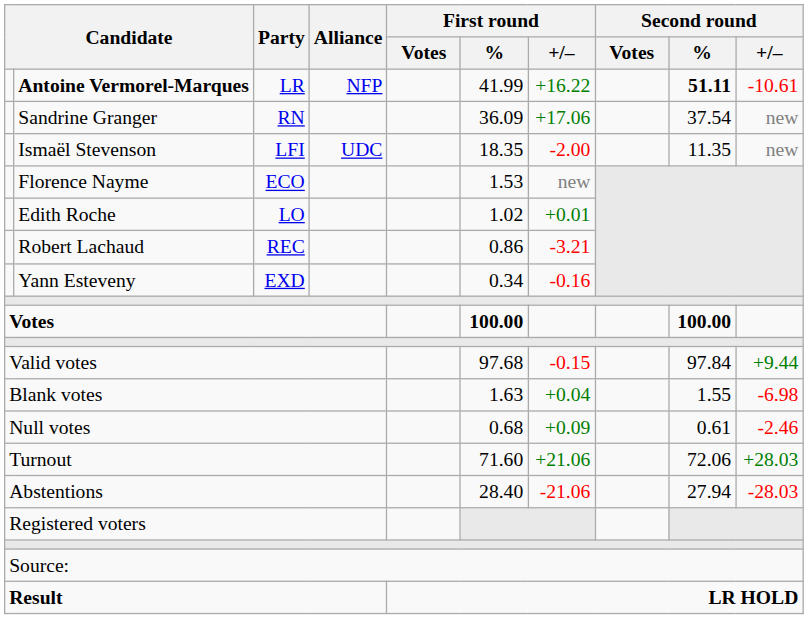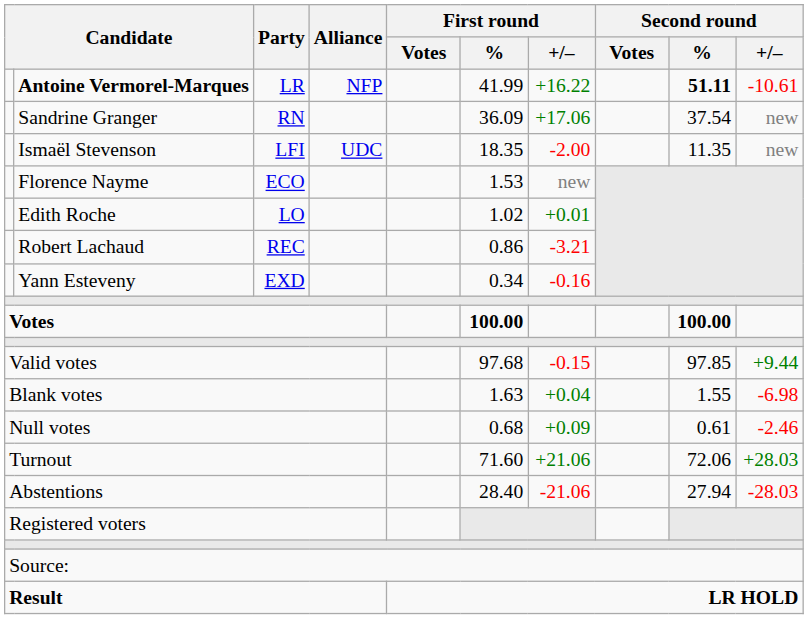(709, 362) 97.84 -> (709, 362) 97.85
